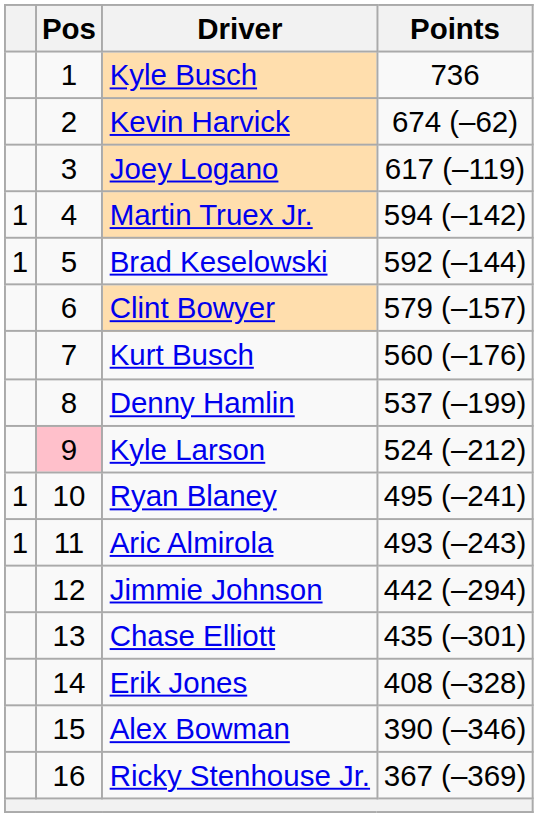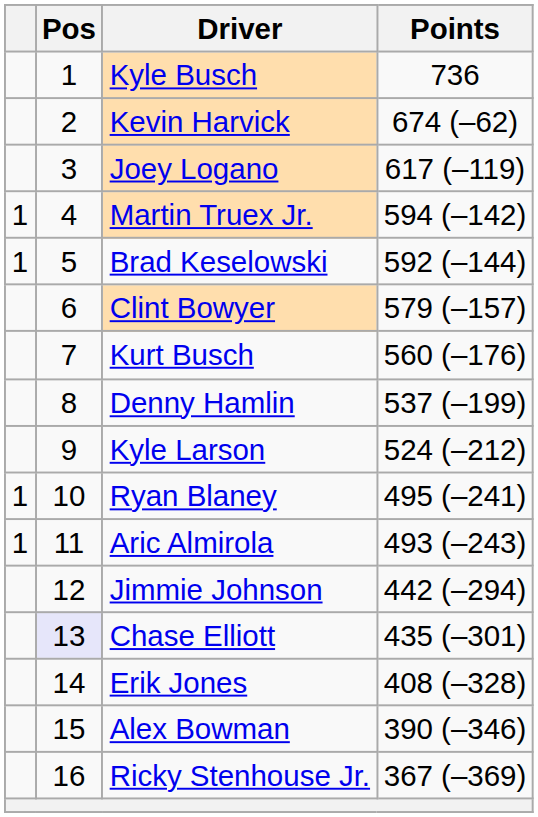(69, 449) pink background -> (69, 449) no background
(69, 635) no background -> (69, 635) lavender background
